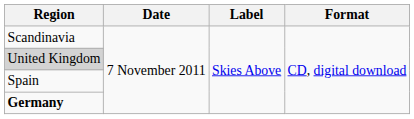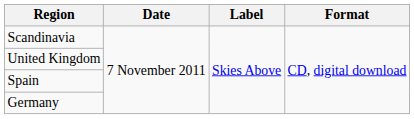(54, 59) lightgrey background -> (54, 59) no background
(35, 102) bold -> (33, 102) normal
